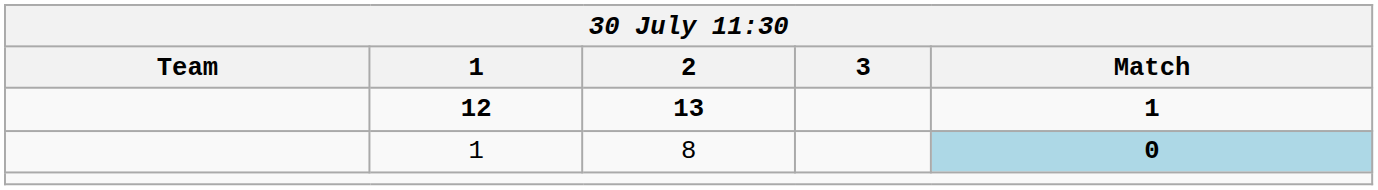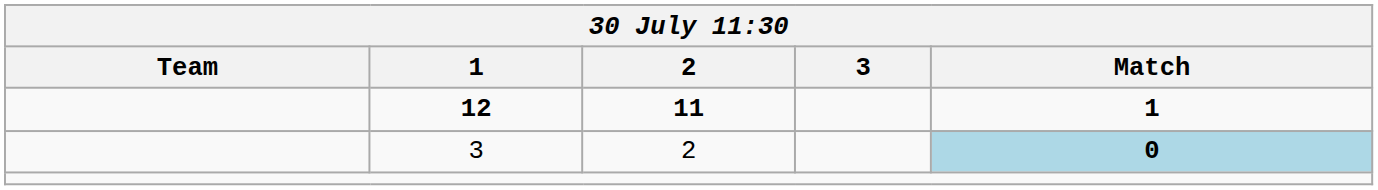(689, 109) 13 -> (689, 109) 11
(476, 151) 1 -> (476, 151) 3
(689, 151) 8 -> (689, 151) 2
